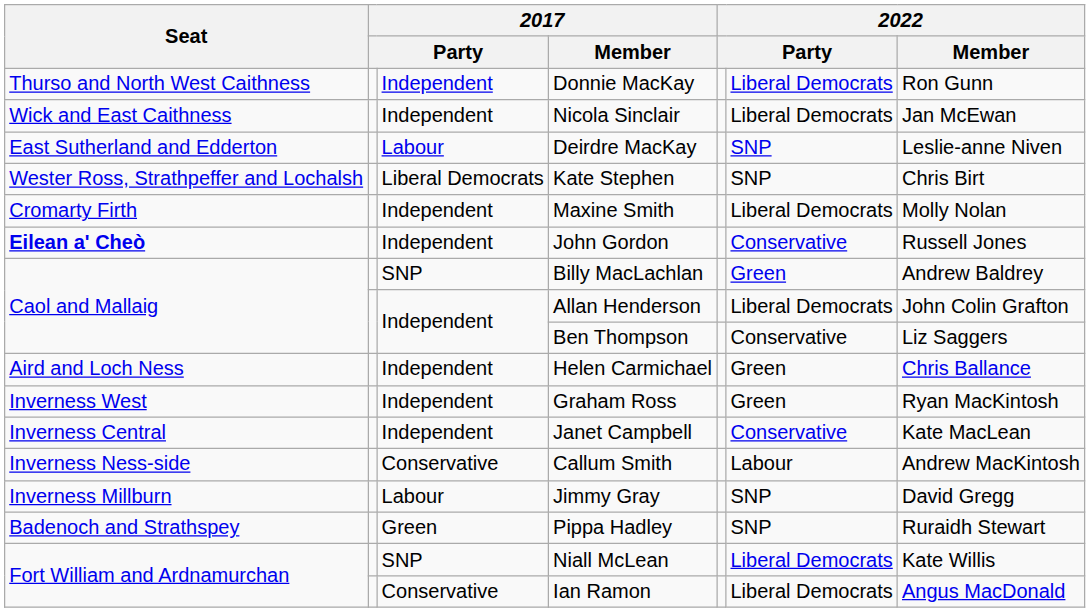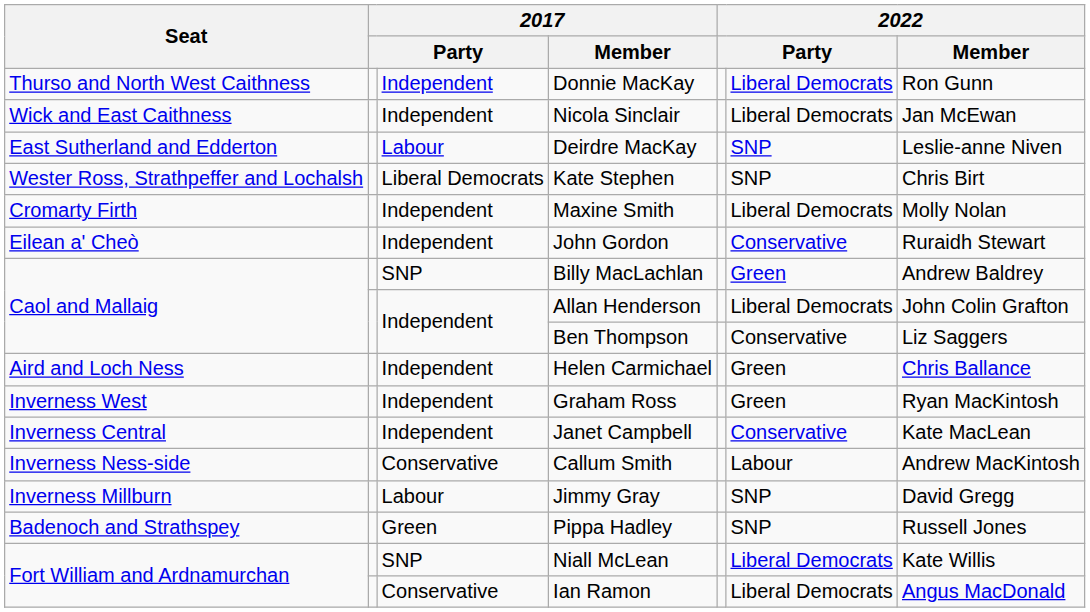(77, 242) bold -> (74, 242) normal
(964, 242) Russell Jones -> (974, 242) Ruraidh Stewart
(974, 527) Ruraidh Stewart -> (964, 527) Russell Jones
